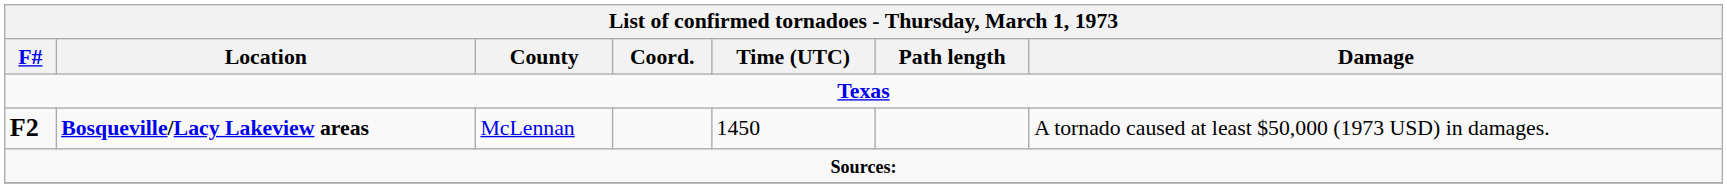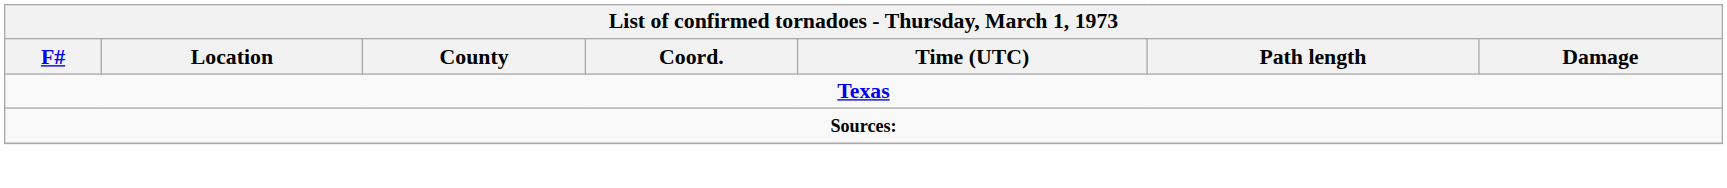- row: (24, 128)
